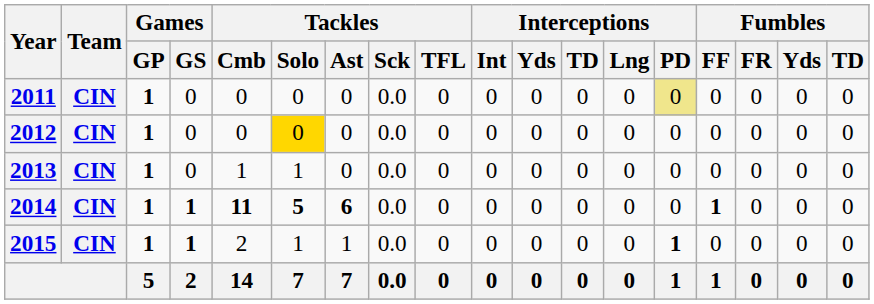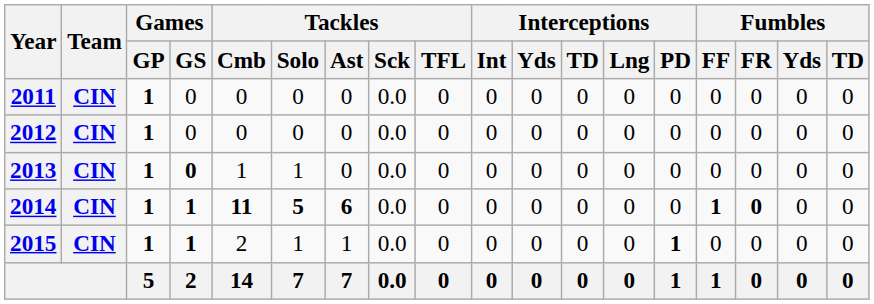(676, 96) khaki background -> (676, 96) no background
(298, 133) gold background -> (298, 133) no background
(191, 170) normal -> (191, 170) bold
(756, 206) normal -> (756, 206) bold
